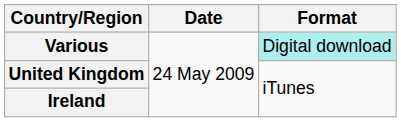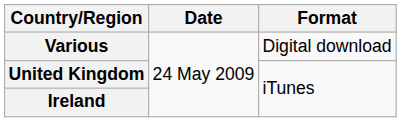(327, 46) paleturquoise background -> (327, 46) no background
